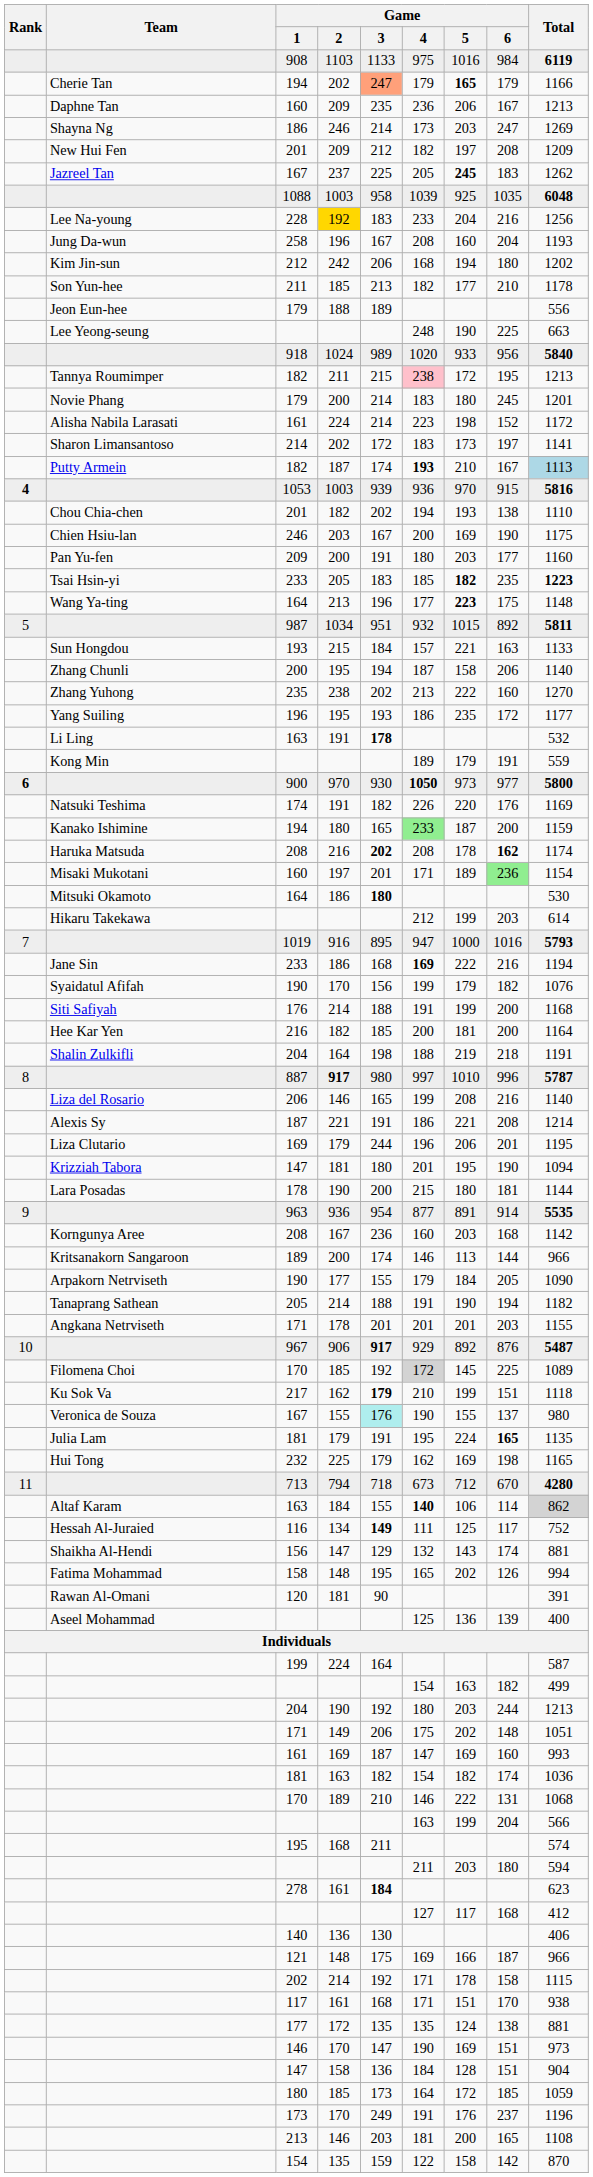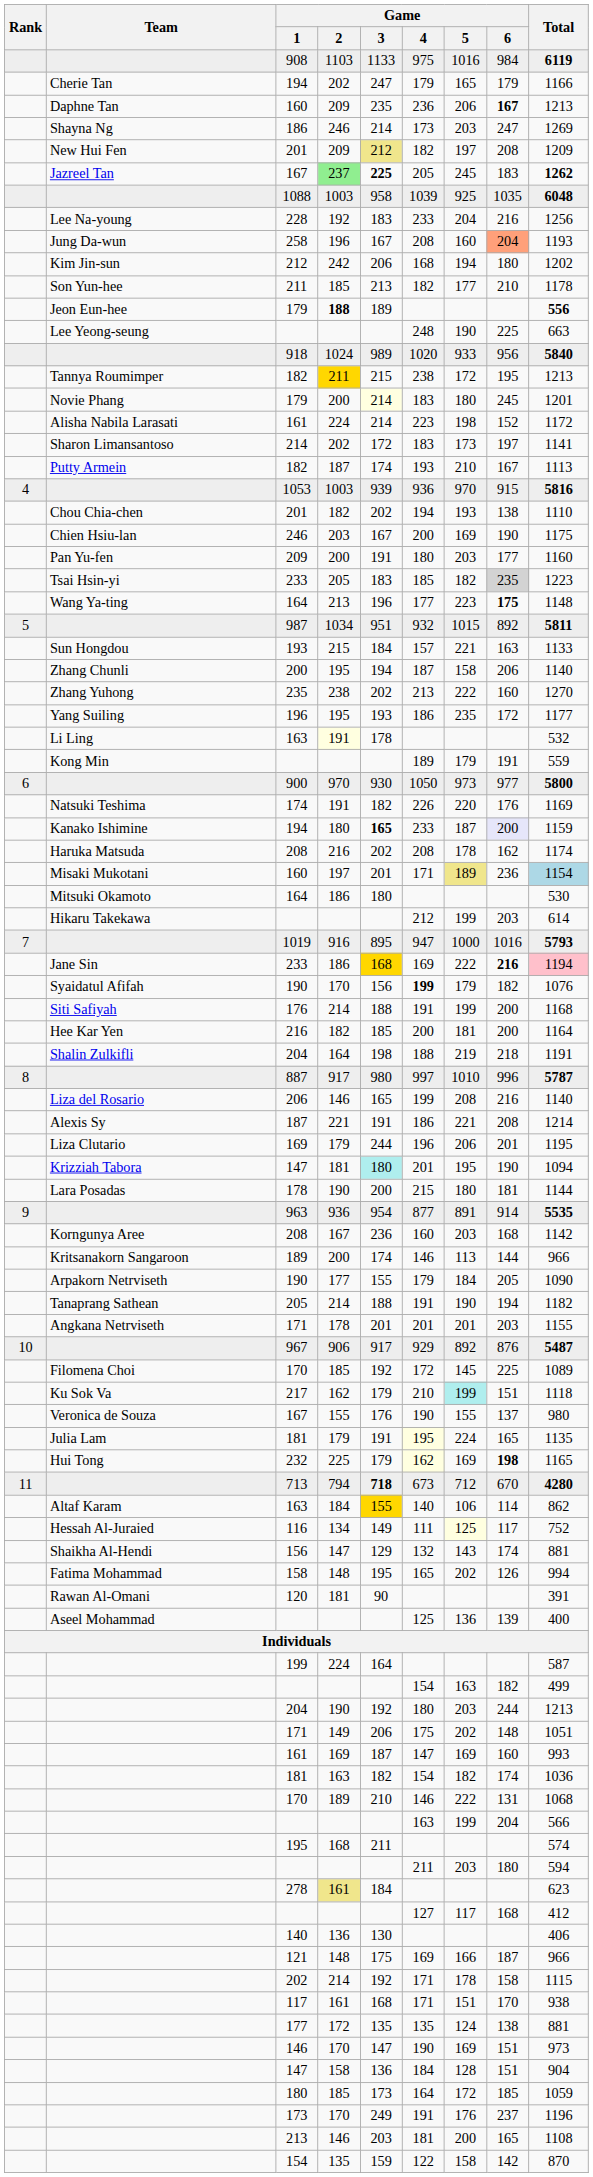(381, 83) lightsalmon background -> (381, 83) no background
(465, 83) bold -> (465, 83) normal
(508, 106) normal -> (508, 106) bold
(381, 151) no background -> (381, 151) khaki background
(339, 173) no background -> (339, 173) lightgreen background
(381, 173) normal -> (381, 173) bold
(465, 173) bold -> (465, 173) normal
(559, 173) normal -> (559, 173) bold
(339, 219) gold background -> (339, 219) no background
(508, 241) no background -> (508, 241) lightsalmon background
(339, 309) normal -> (339, 309) bold
(559, 309) normal -> (559, 309) bold
(339, 377) no background -> (339, 377) gold background
(423, 377) pink background -> (423, 377) no background
(381, 399) no background -> (381, 399) lightyellow background
(423, 467) bold -> (423, 467) normal
(559, 467) lightblue background -> (559, 467) no background
(26, 490) bold -> (26, 490) normal
(465, 580) bold -> (465, 580) normal
(508, 580) no background -> (508, 580) lightgrey background
(559, 580) bold -> (559, 580) normal
(465, 602) bold -> (465, 602) normal
(508, 602) normal -> (508, 602) bold
(339, 738) no background -> (339, 738) lightyellow background
(381, 738) bold -> (381, 738) normal
(26, 783) bold -> (26, 783) normal
(423, 783) bold -> (423, 783) normal
(381, 828) normal -> (381, 828) bold
(423, 828) lightgreen background -> (423, 828) no background
(508, 828) no background -> (508, 828) lavender background
(381, 851) bold -> (381, 851) normal
(508, 851) bold -> (508, 851) normal
(465, 873) no background -> (465, 873) khaki background
(508, 873) lightgreen background -> (508, 873) no background
(559, 873) no background -> (559, 873) lightblue background
(381, 896) bold -> (381, 896) normal
(381, 964) no background -> (381, 964) gold background
(423, 964) bold -> (423, 964) normal
(508, 964) normal -> (508, 964) bold
(559, 964) no background -> (559, 964) pink background
(423, 986) normal -> (423, 986) bold
(339, 1077) bold -> (339, 1077) normal
(381, 1167) no background -> (381, 1167) paleturquoise background
(381, 1348) bold -> (381, 1348) normal
(423, 1370) lightgrey background -> (423, 1370) no background
(381, 1393) bold -> (381, 1393) normal
(465, 1393) no background -> (465, 1393) paleturquoise background
(381, 1415) paleturquoise background -> (381, 1415) no background
(423, 1438) no background -> (423, 1438) lightyellow background
(508, 1438) bold -> (508, 1438) normal
(423, 1461) no background -> (423, 1461) lightyellow background
(508, 1461) normal -> (508, 1461) bold
(381, 1483) normal -> (381, 1483) bold
(381, 1506) no background -> (381, 1506) gold background
(423, 1506) bold -> (423, 1506) normal
(559, 1506) lightgrey background -> (559, 1506) no background
(381, 1528) bold -> (381, 1528) normal
(465, 1528) no background -> (465, 1528) lightyellow background
(339, 1890) no background -> (339, 1890) khaki background
(381, 1890) bold -> (381, 1890) normal
